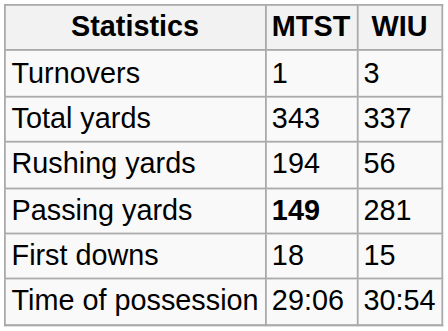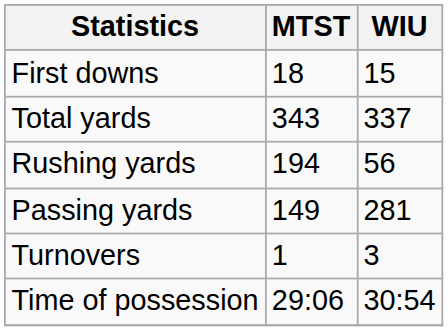rows swapped: (85, 255) <-> (76, 73)
(296, 210) bold -> (296, 210) normal
